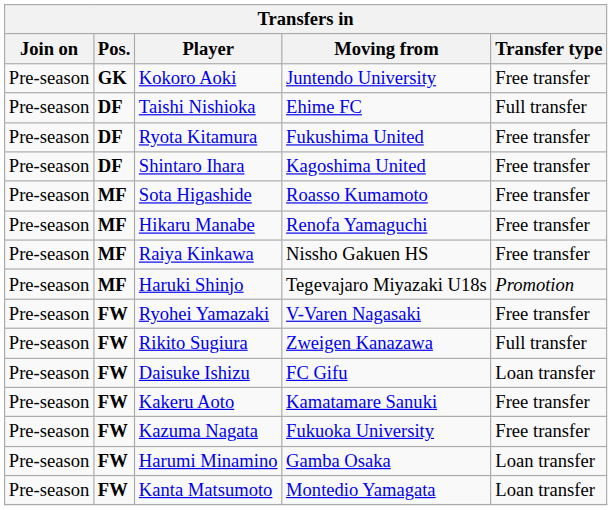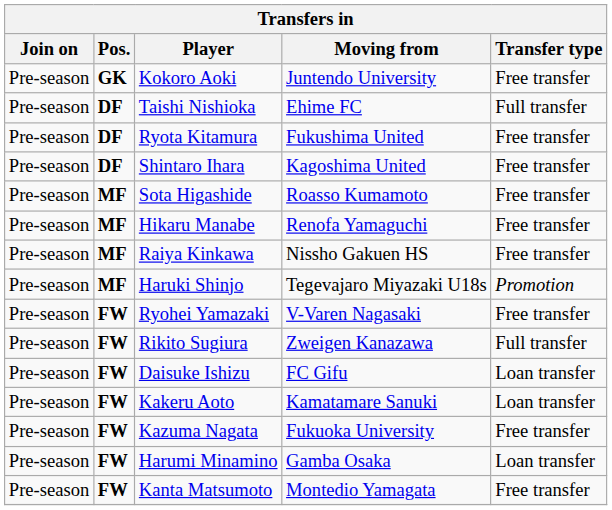(543, 401) Free transfer -> (545, 401) Loan transfer
(545, 490) Loan transfer -> (543, 490) Free transfer
